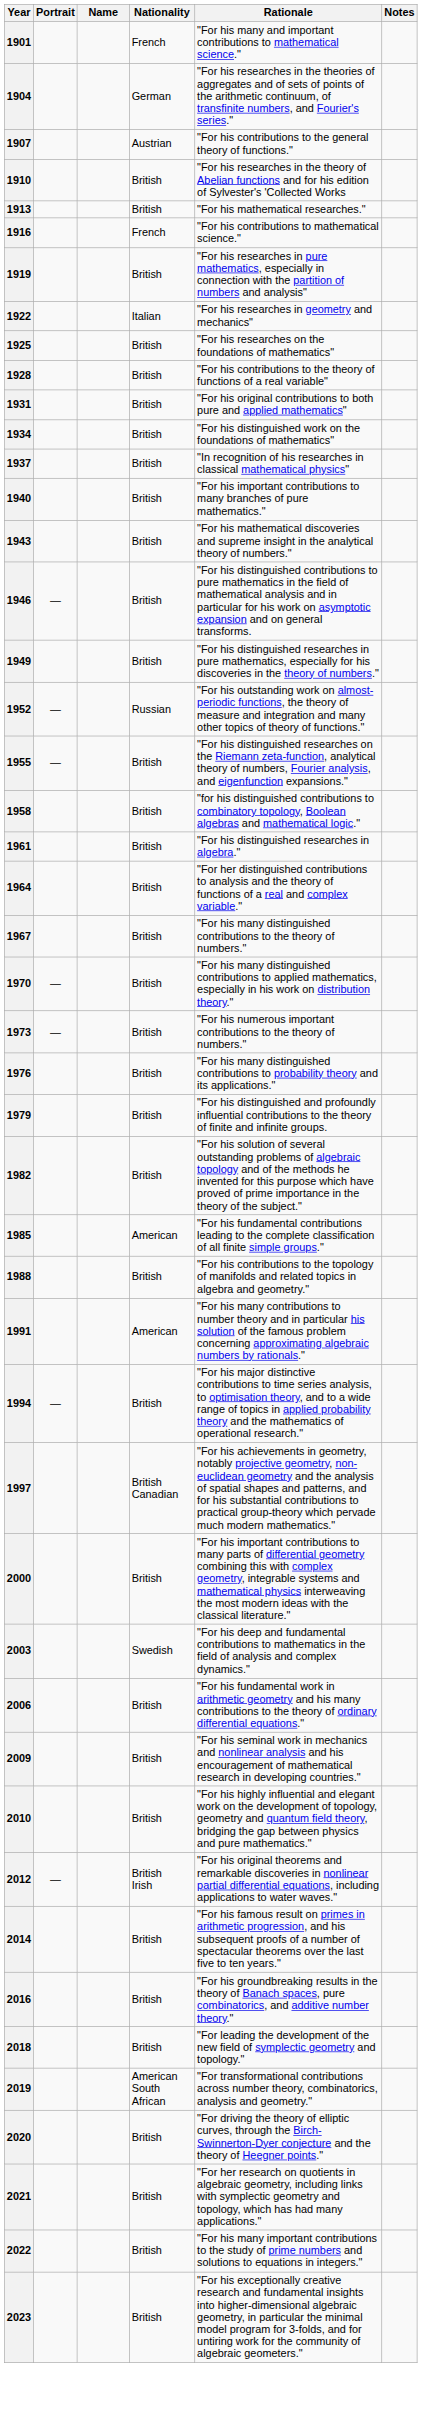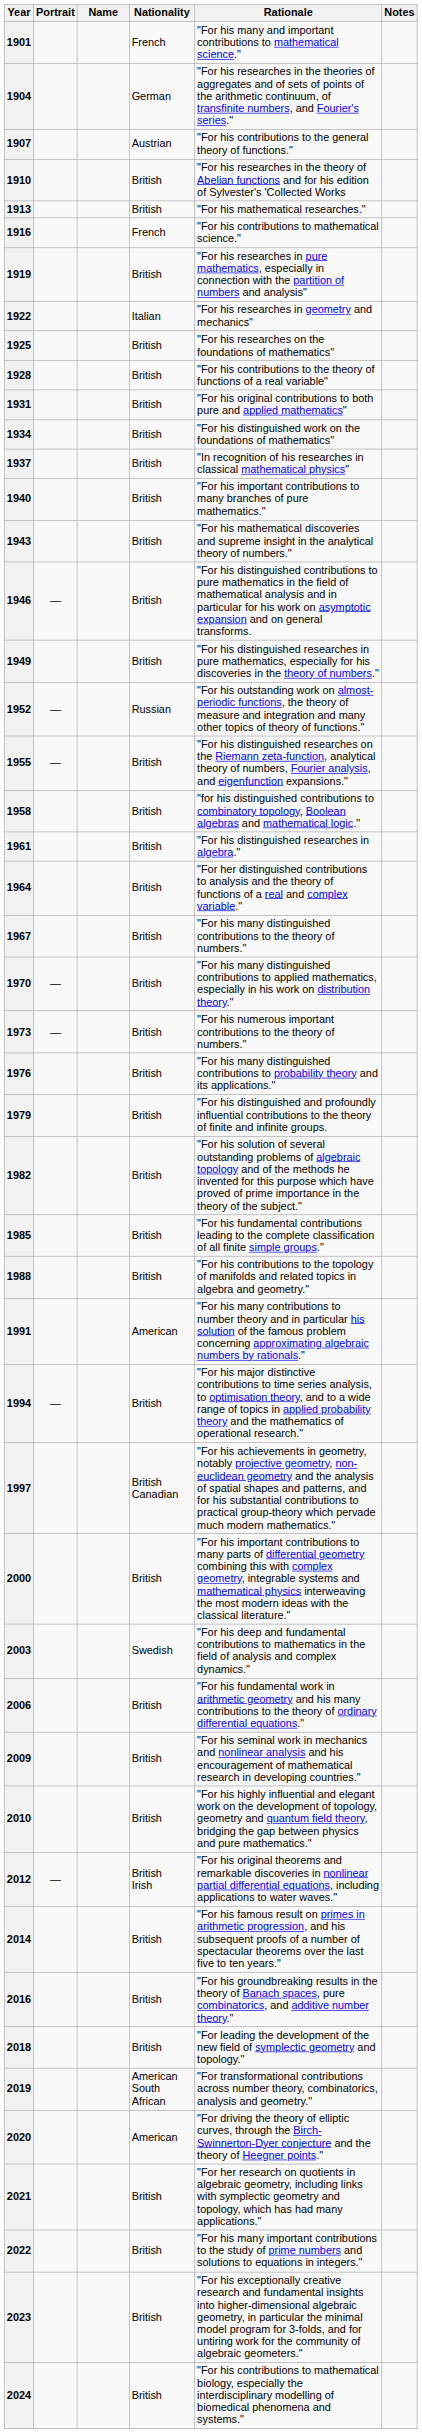(155, 1235) American -> (147, 1235) British
(147, 2137) British -> (155, 2137) American
+ row: (19, 2395)
